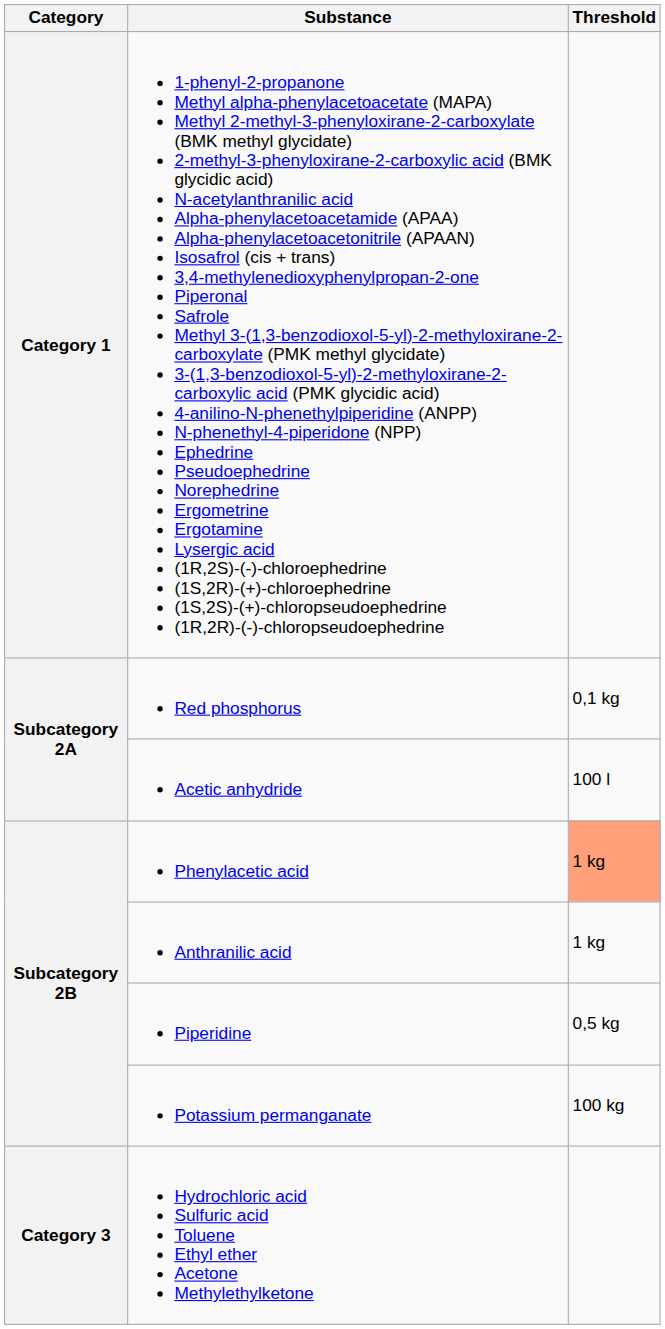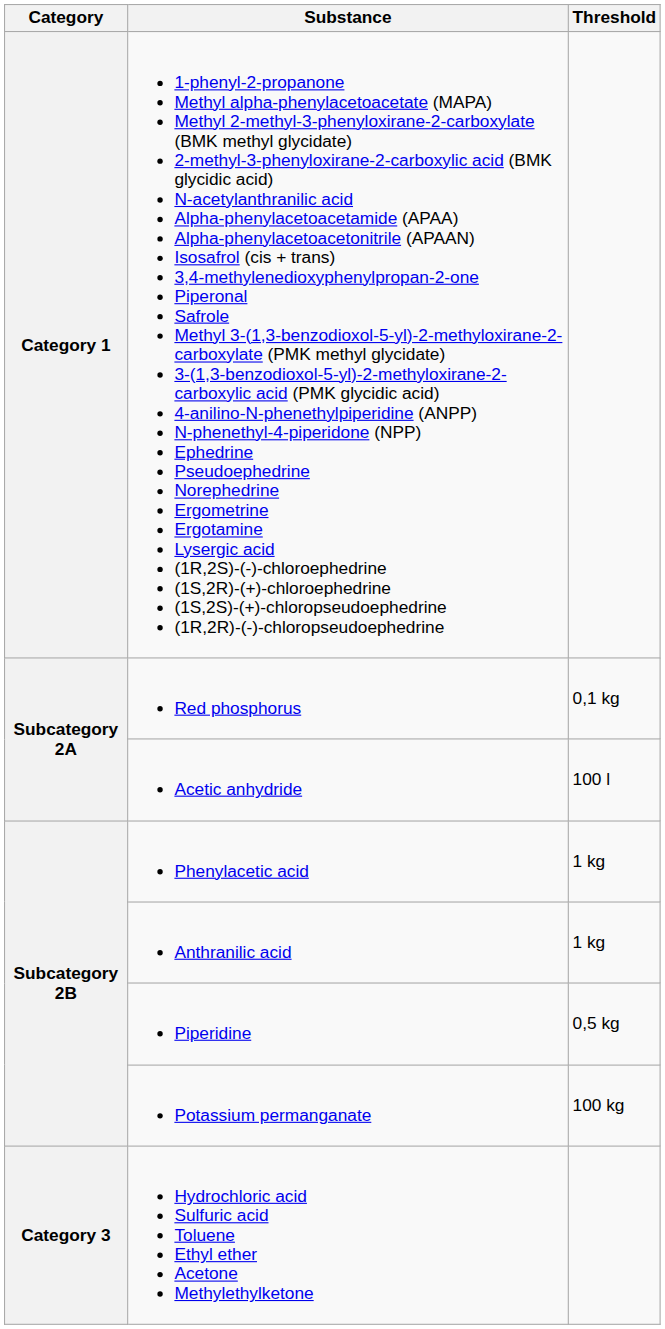(589, 861) lightsalmon background -> (589, 861) no background
